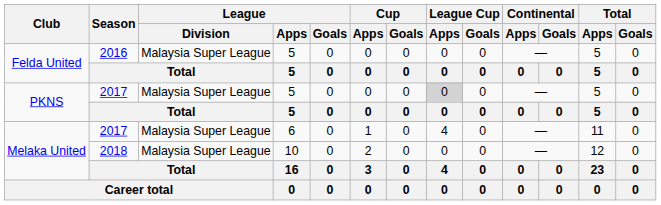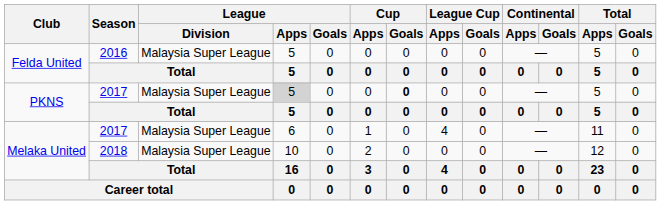(292, 92) no background -> (292, 92) lightgrey background
(406, 92) normal -> (406, 92) bold
(444, 92) lightgrey background -> (444, 92) no background
